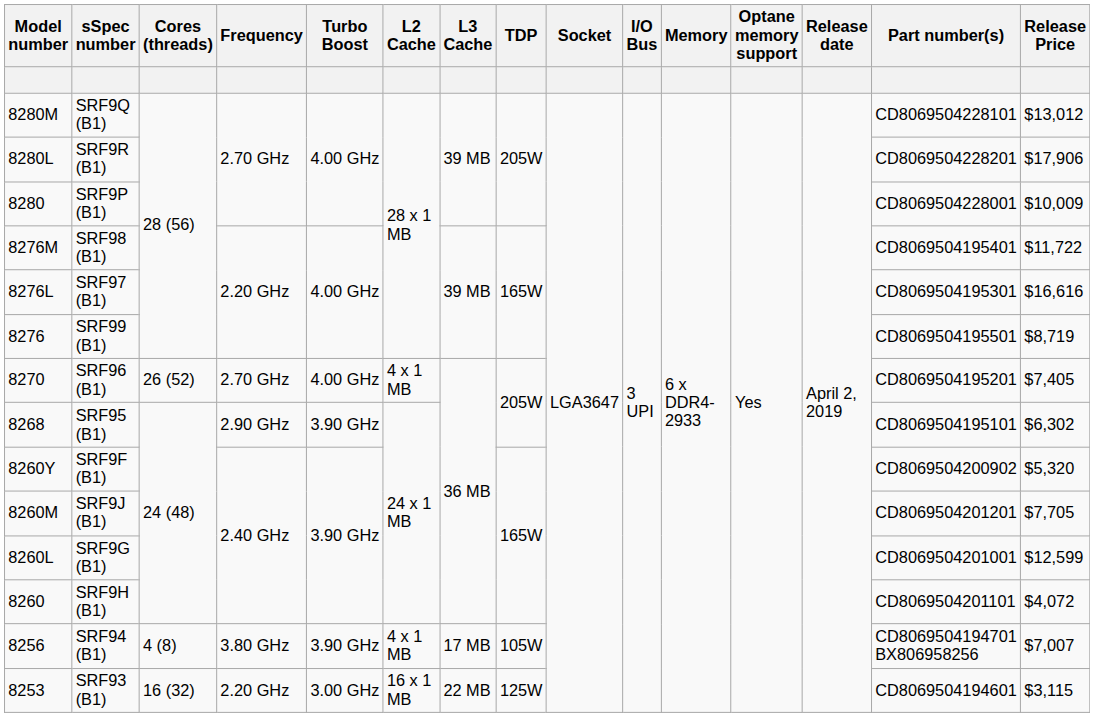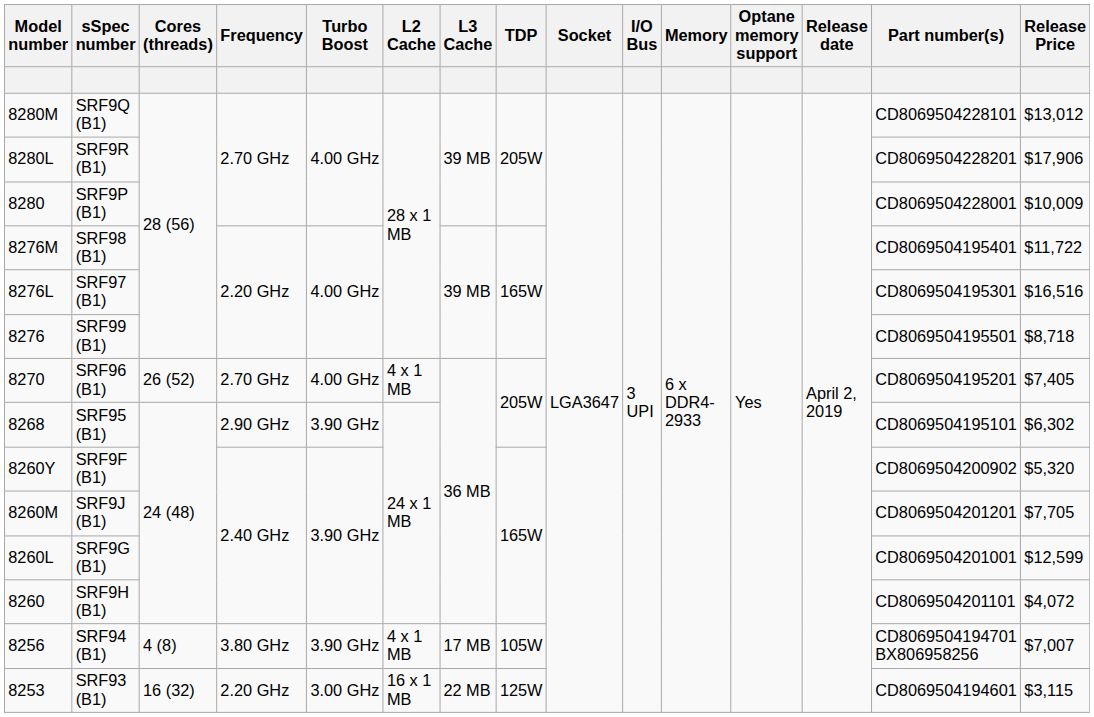(1054, 292) $16,616 -> (1054, 292) $16,516
(1049, 336) $8,719 -> (1049, 336) $8,718
